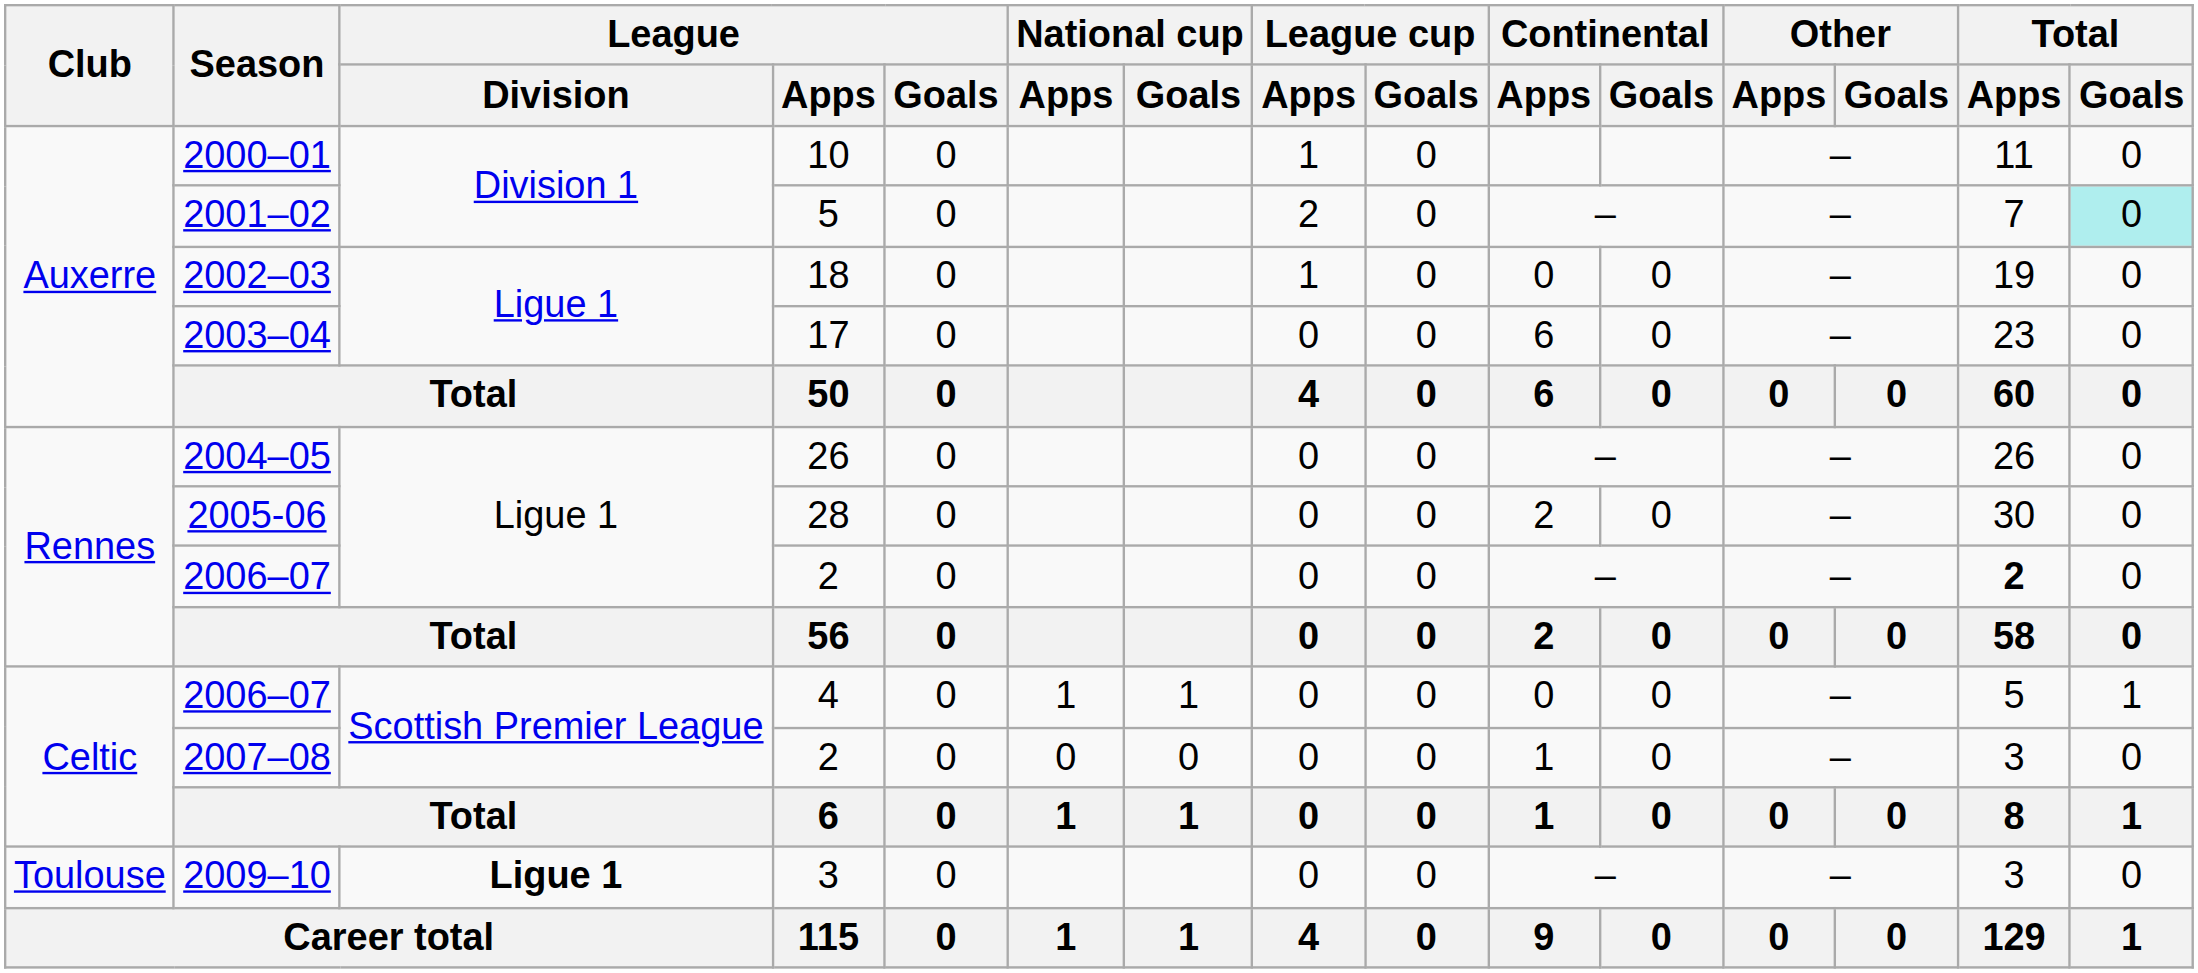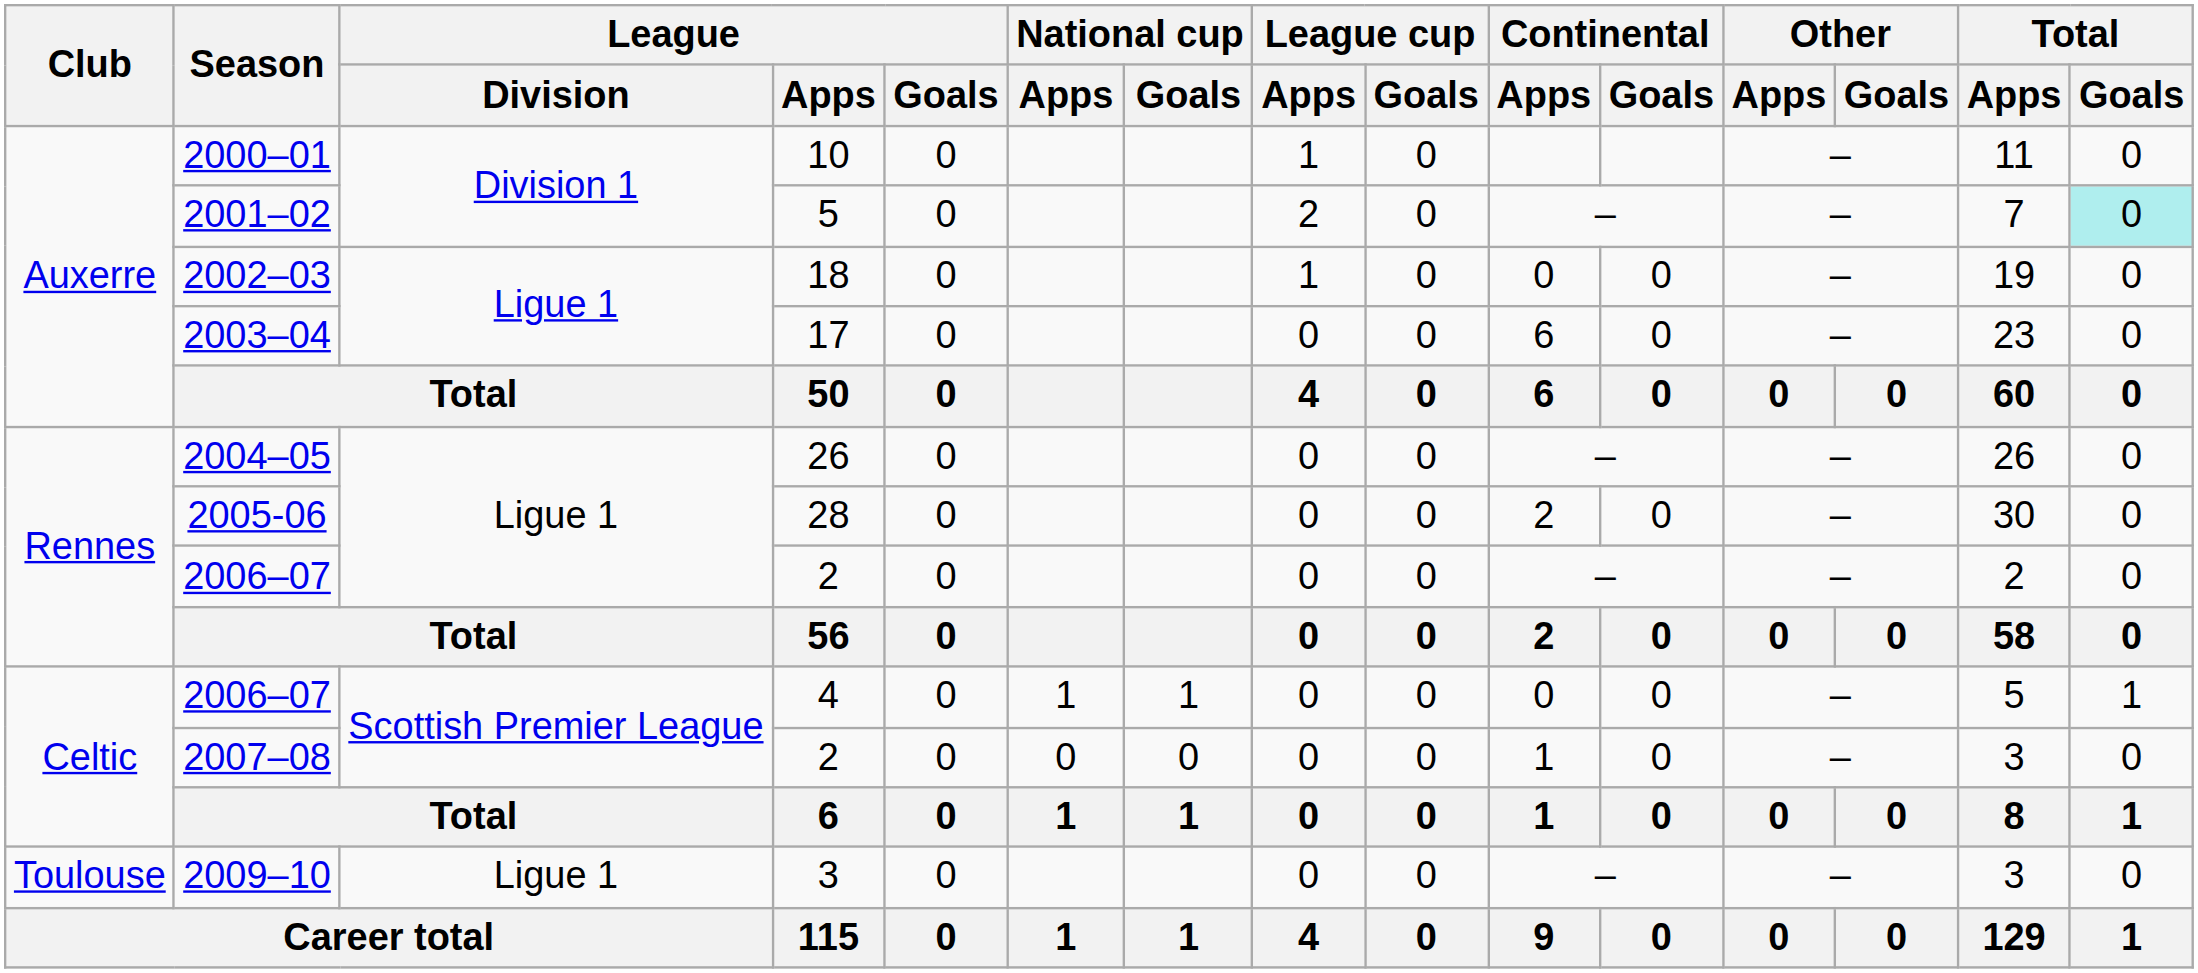(2014, 575) bold -> (2014, 575) normal
(556, 876) bold -> (556, 876) normal
